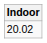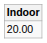(20, 29) 20.02 -> (20, 29) 20.00
